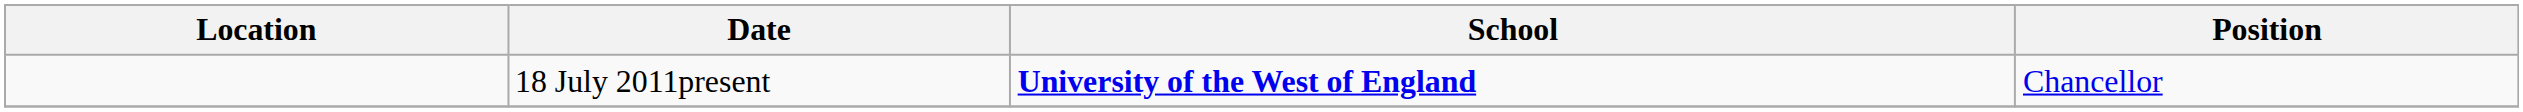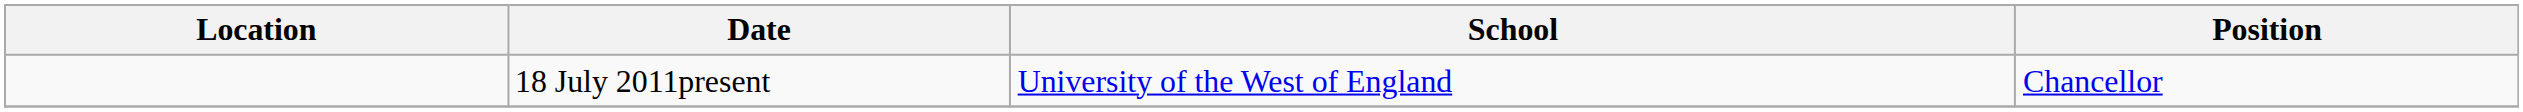(1247, 80) bold -> (1235, 80) normal
